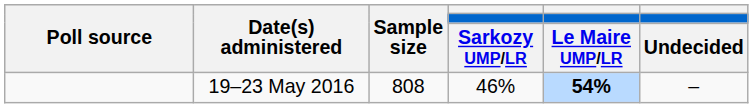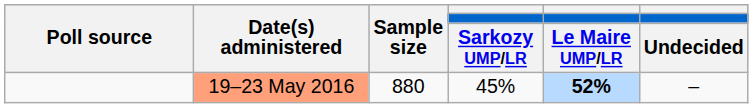(281, 86) no background -> (281, 86) lightsalmon background
(408, 86) 808 -> (408, 86) 880
(496, 86) 46% -> (496, 86) 45%
(591, 86) 54% -> (591, 86) 52%
